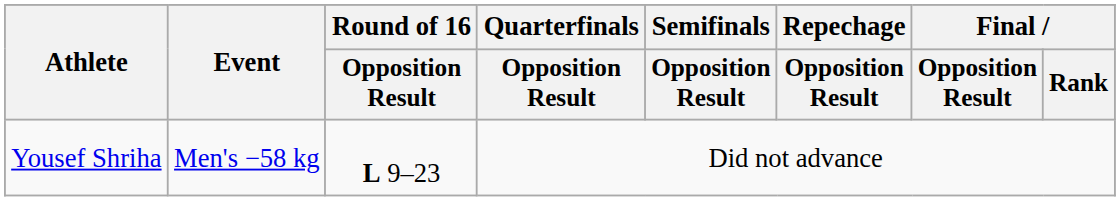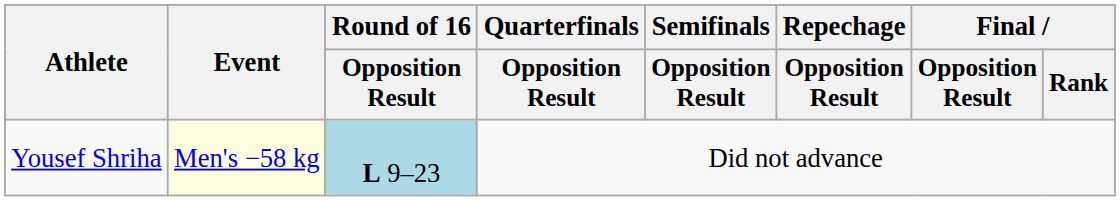(247, 157) no background -> (247, 157) lightyellow background
(402, 173) no background -> (402, 173) lightblue background
